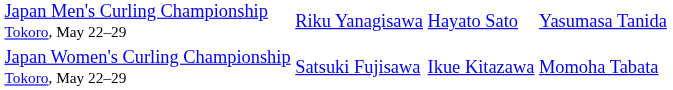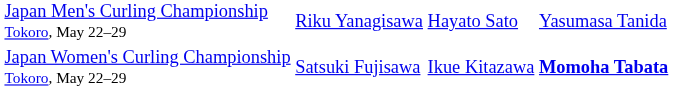(599, 67) normal -> (604, 67) bold
